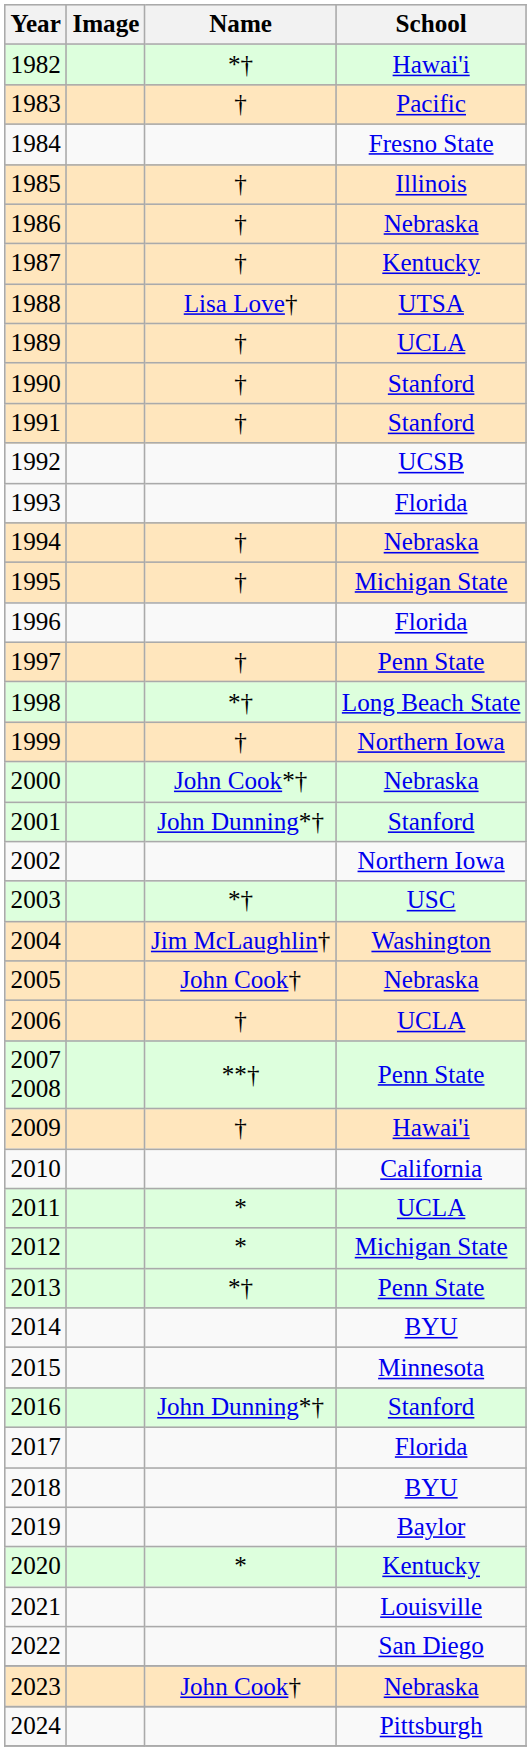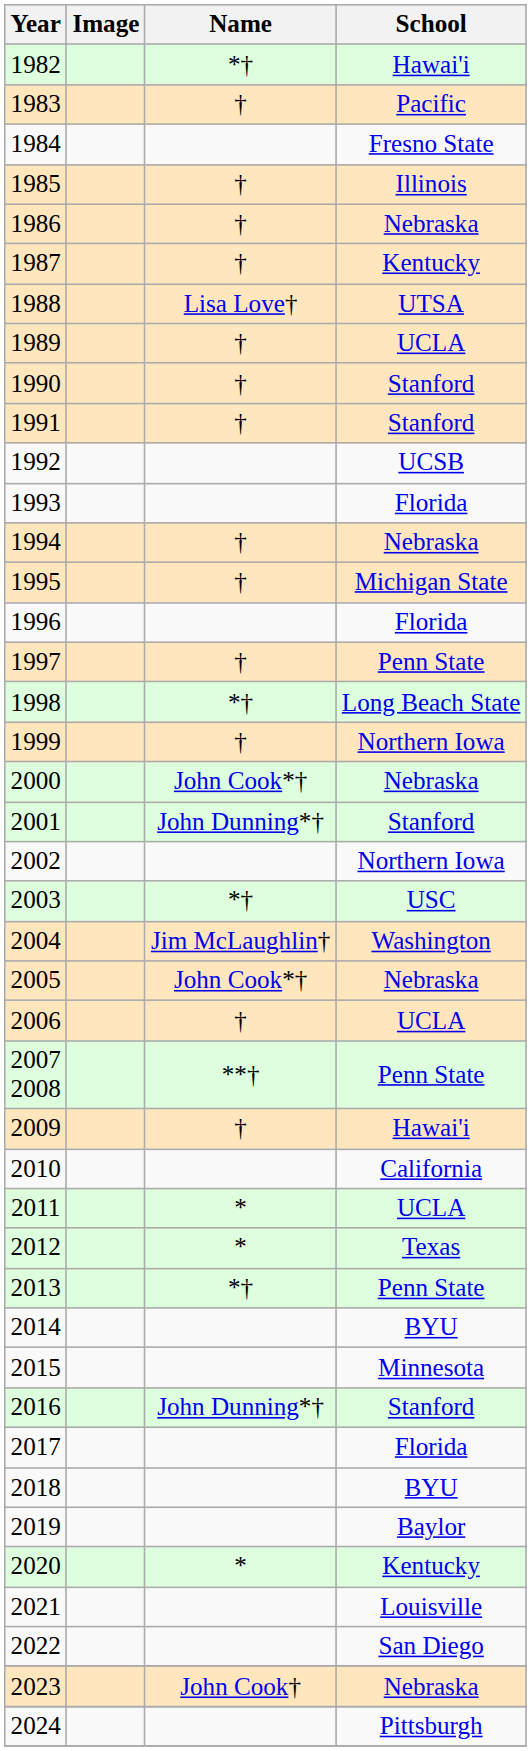(241, 980) John Cook† -> (241, 980) John Cook*†
(431, 1247) Michigan State -> (431, 1247) Texas
